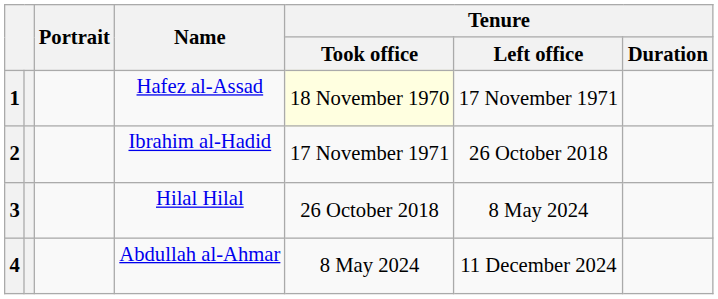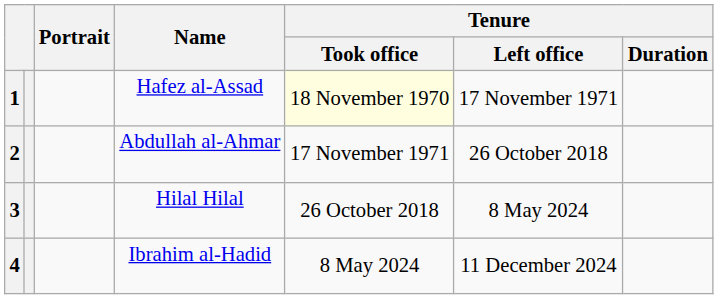(200, 142) Ibrahim al-Hadid -> (200, 142) Abdullah al-Ahmar
(200, 254) Abdullah al-Ahmar -> (200, 254) Ibrahim al-Hadid
